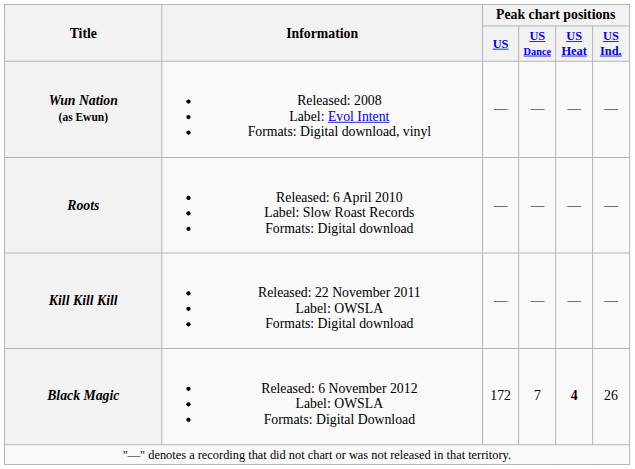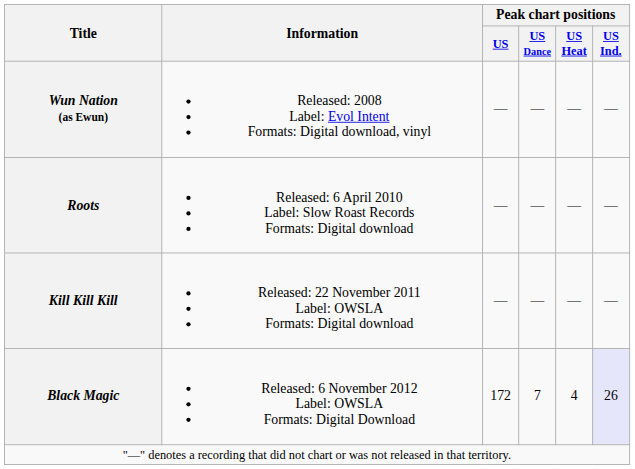(574, 396) bold -> (574, 396) normal
(611, 396) no background -> (611, 396) lavender background
